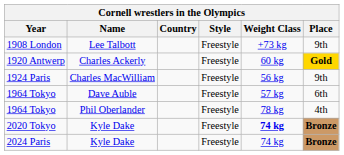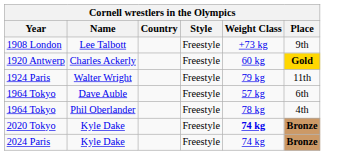- row: (28, 77)
+ row: (28, 77)
